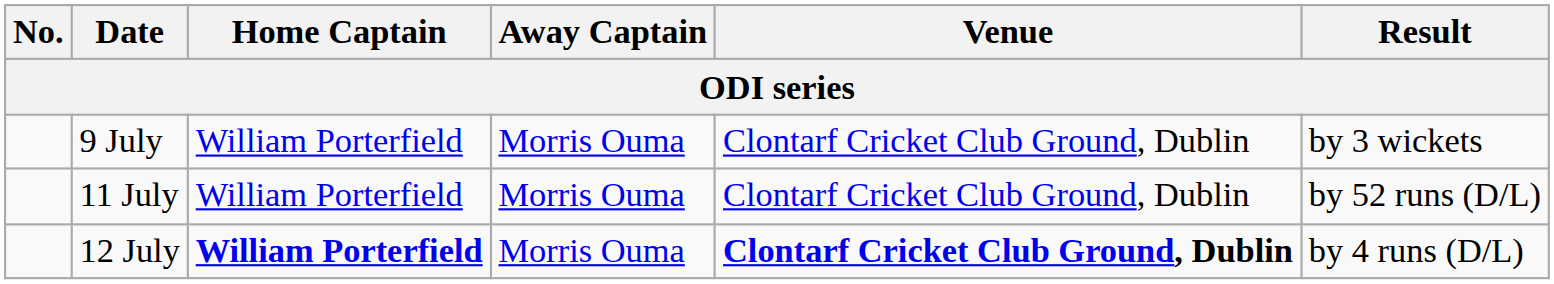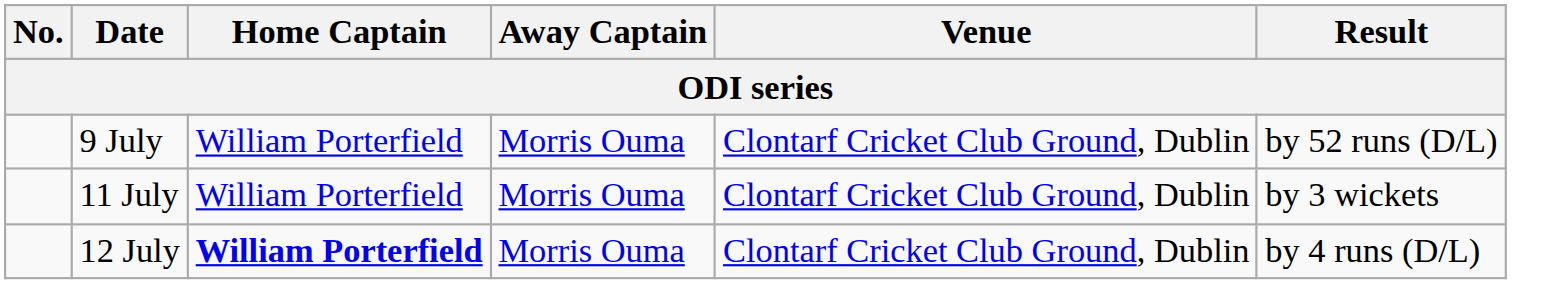(1396, 140) by 3 wickets -> (1381, 140) by 52 runs (D/L)
(1425, 195) by 52 runs (D/L) -> (1352, 195) by 3 wickets
(1008, 250) bold -> (986, 250) normal
